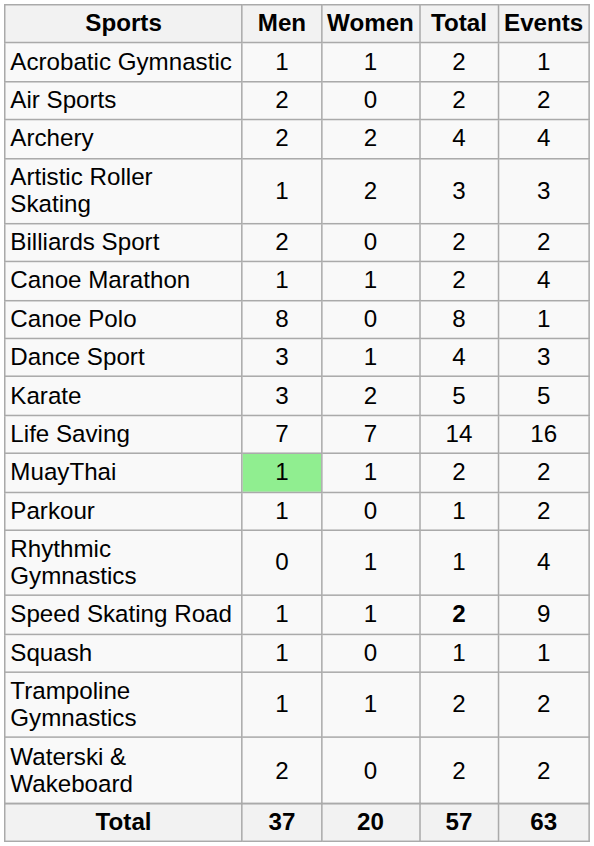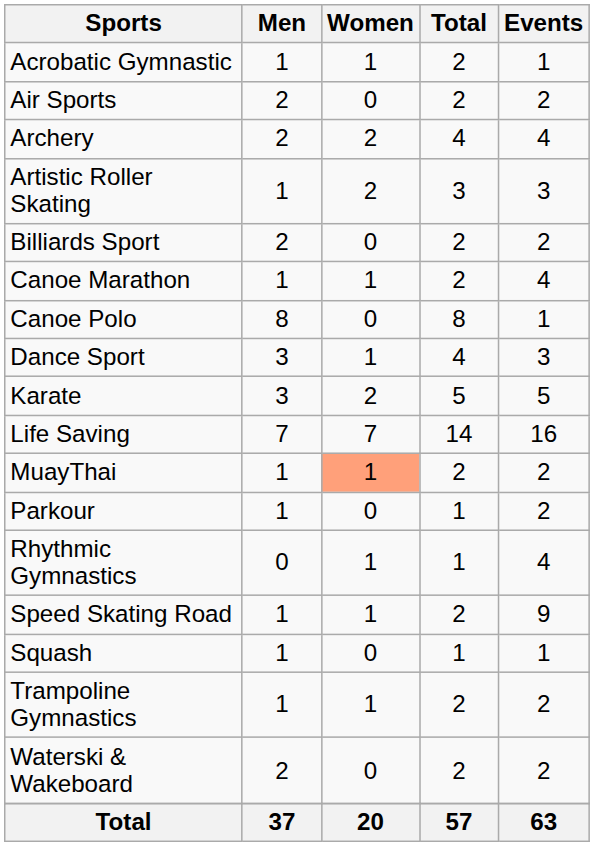(282, 472) lightgreen background -> (282, 472) no background
(370, 472) no background -> (370, 472) lightsalmon background
(459, 614) bold -> (459, 614) normal
